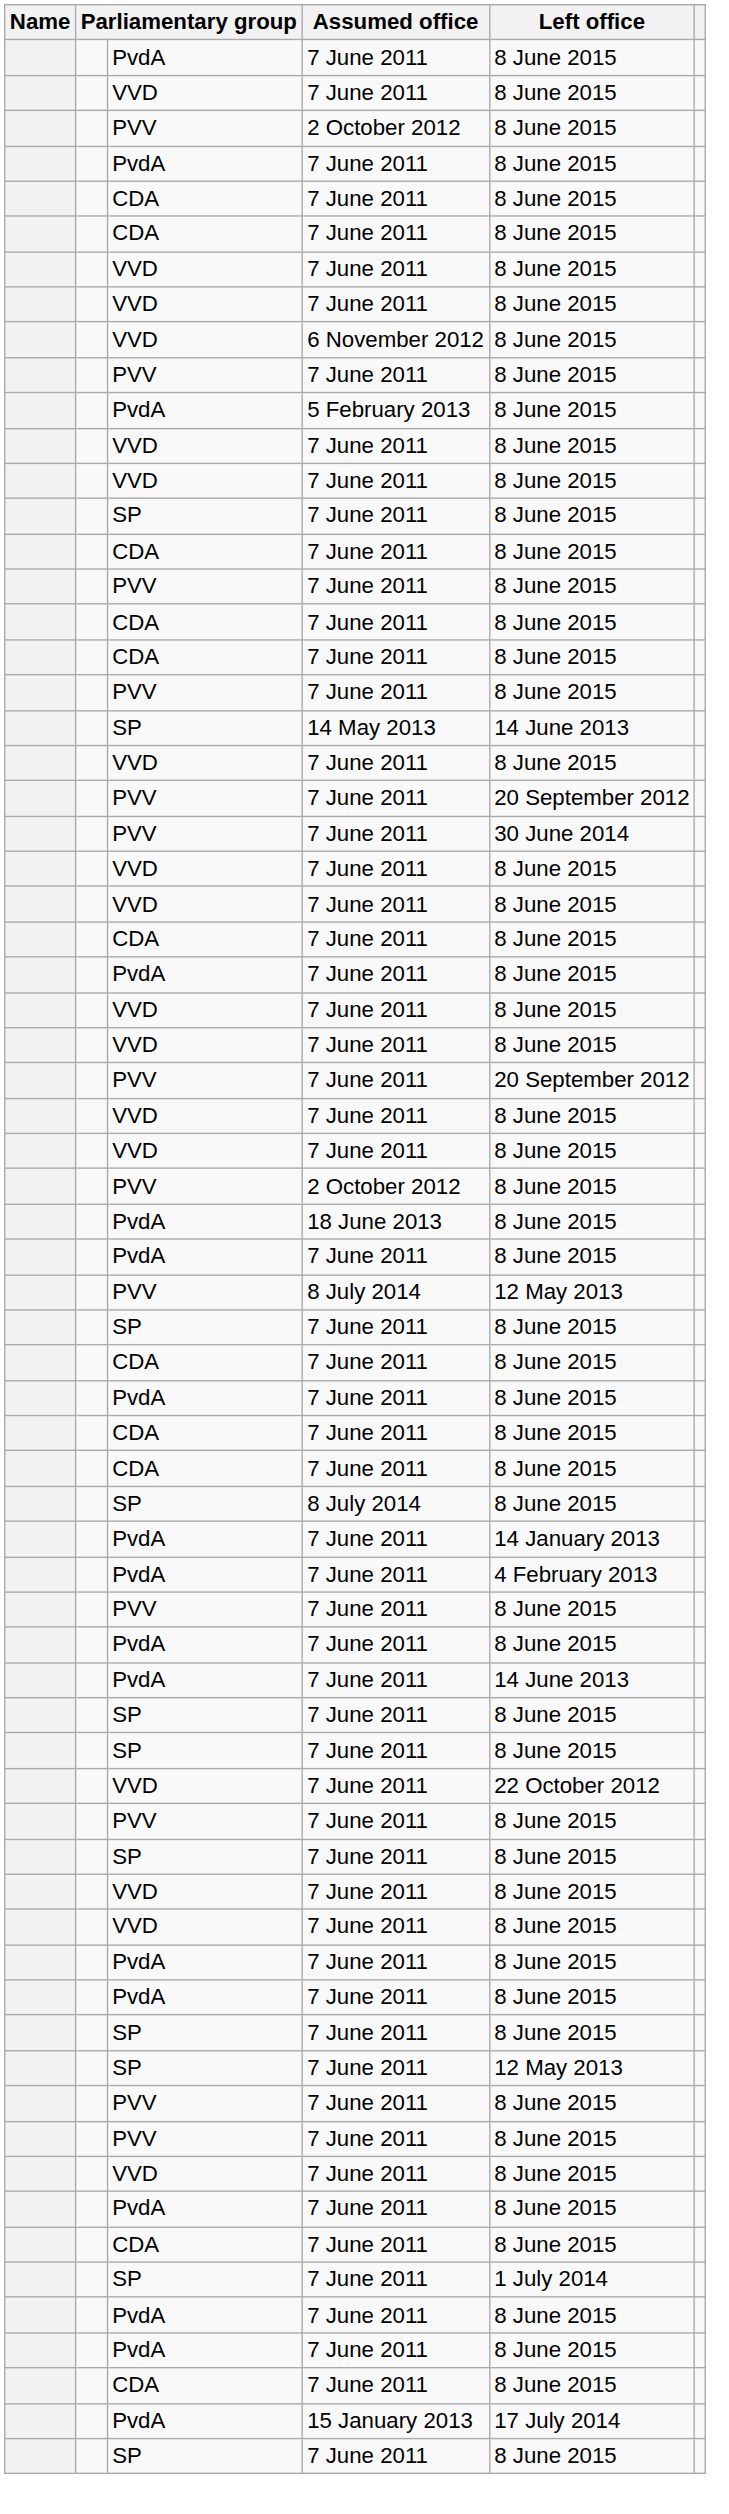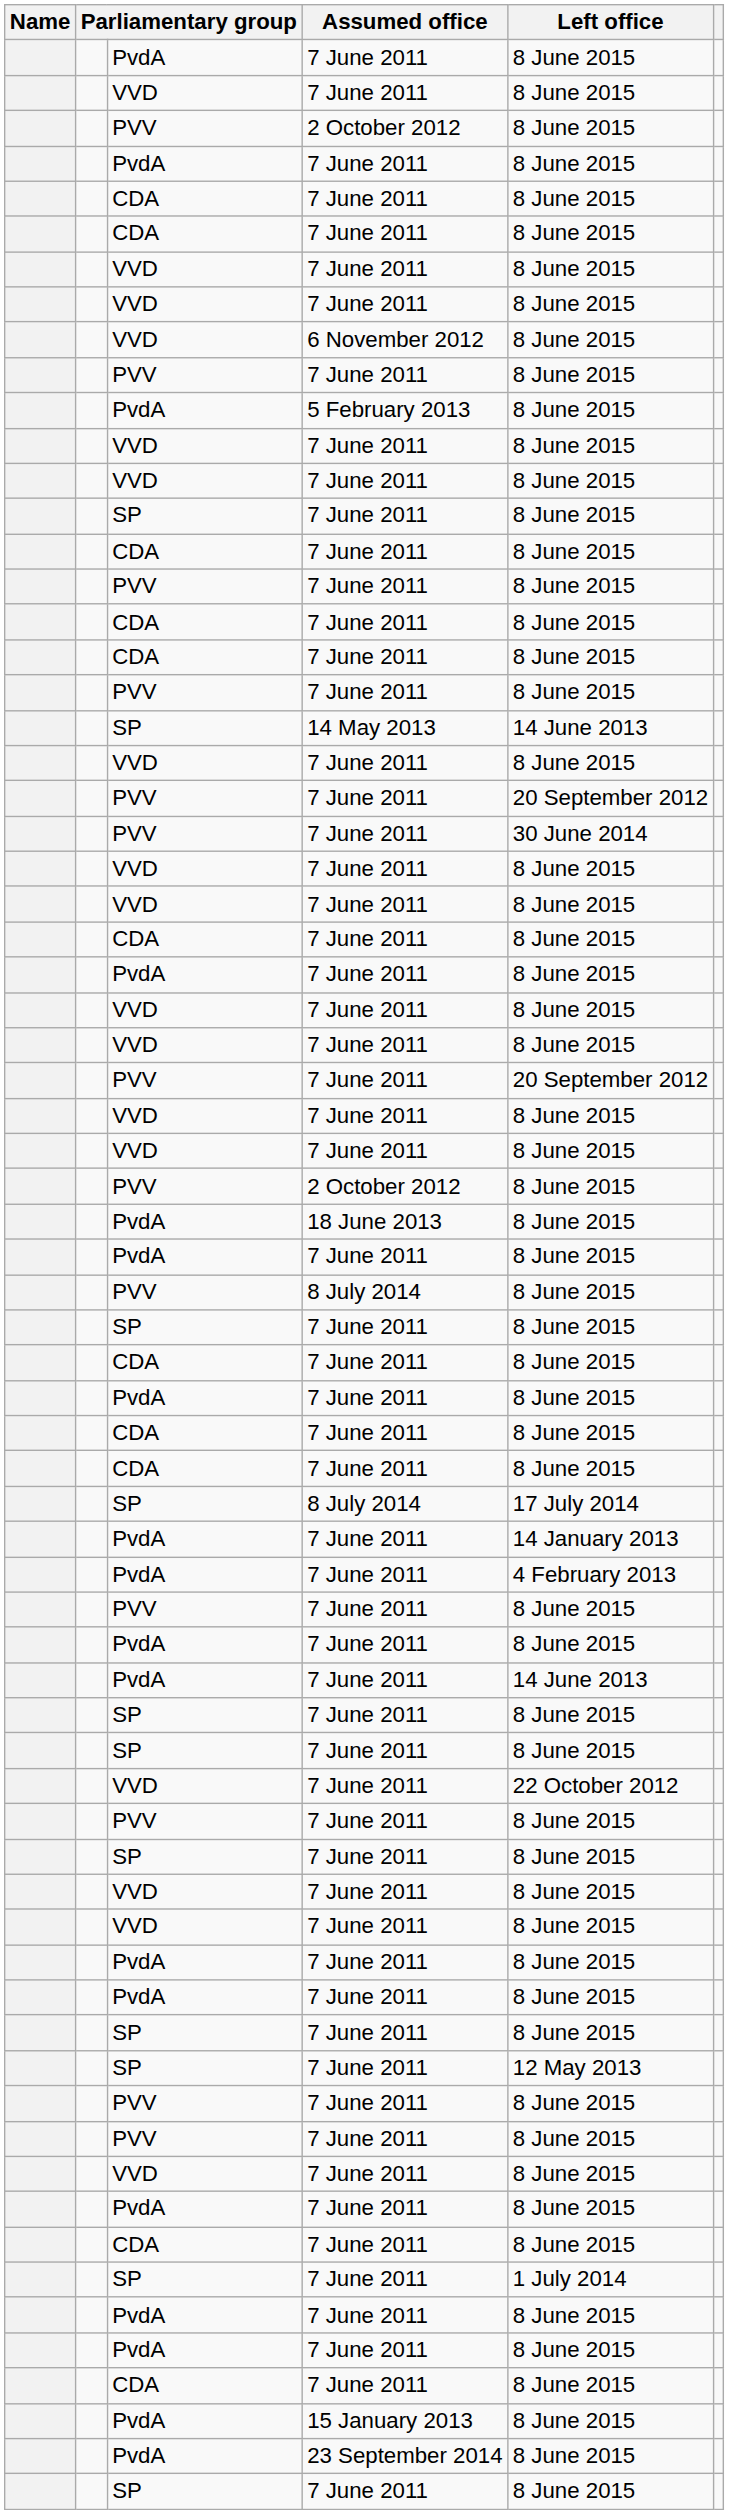(559, 1291) 12 May 2013 -> (574, 1291) 8 June 2015
(555, 1503) 8 June 2015 -> (576, 1503) 17 July 2014
(557, 2420) 17 July 2014 -> (574, 2420) 8 June 2015
+ row: (139, 2455)
